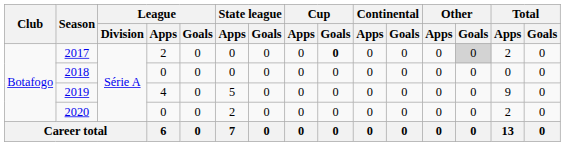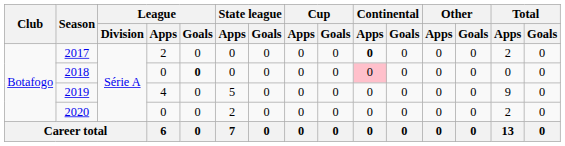(336, 53) bold -> (336, 53) normal
(370, 53) normal -> (370, 53) bold
(473, 53) lightgrey background -> (473, 53) no background
(198, 72) normal -> (198, 72) bold
(370, 72) no background -> (370, 72) pink background
